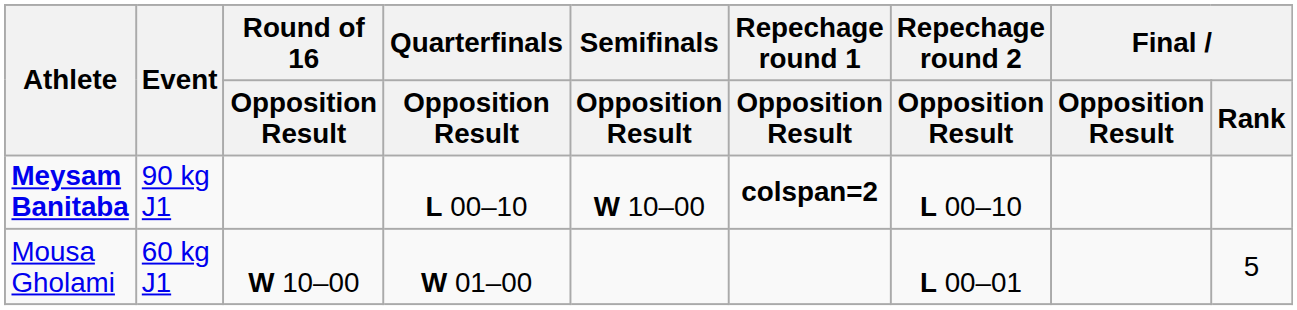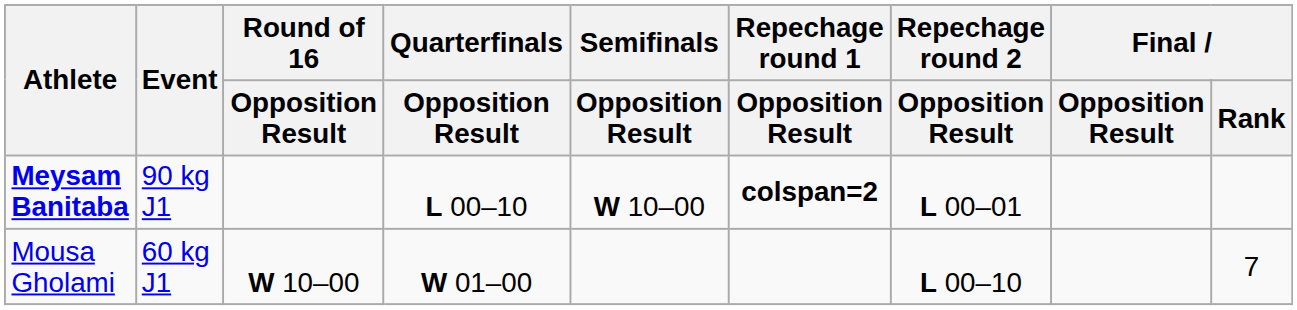(971, 208) L 00–10 -> (971, 208) L 00–01
(971, 283) L 00–01 -> (971, 283) L 00–10
(1252, 267) 5 -> (1252, 267) 7
